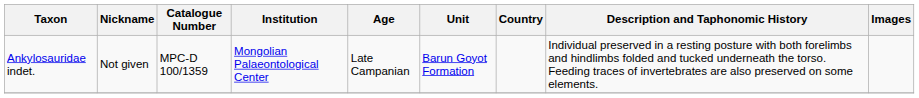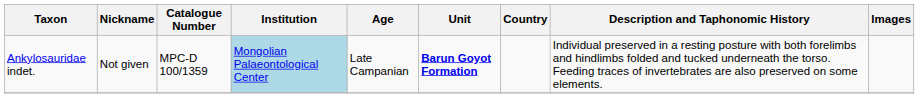(276, 64) no background -> (276, 64) lightblue background
(455, 64) normal -> (456, 64) bold
